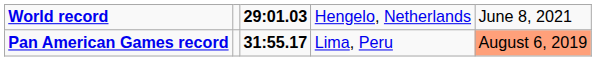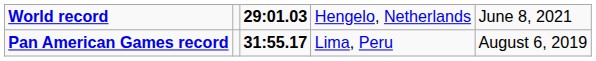(533, 42) lightsalmon background -> (533, 42) no background
